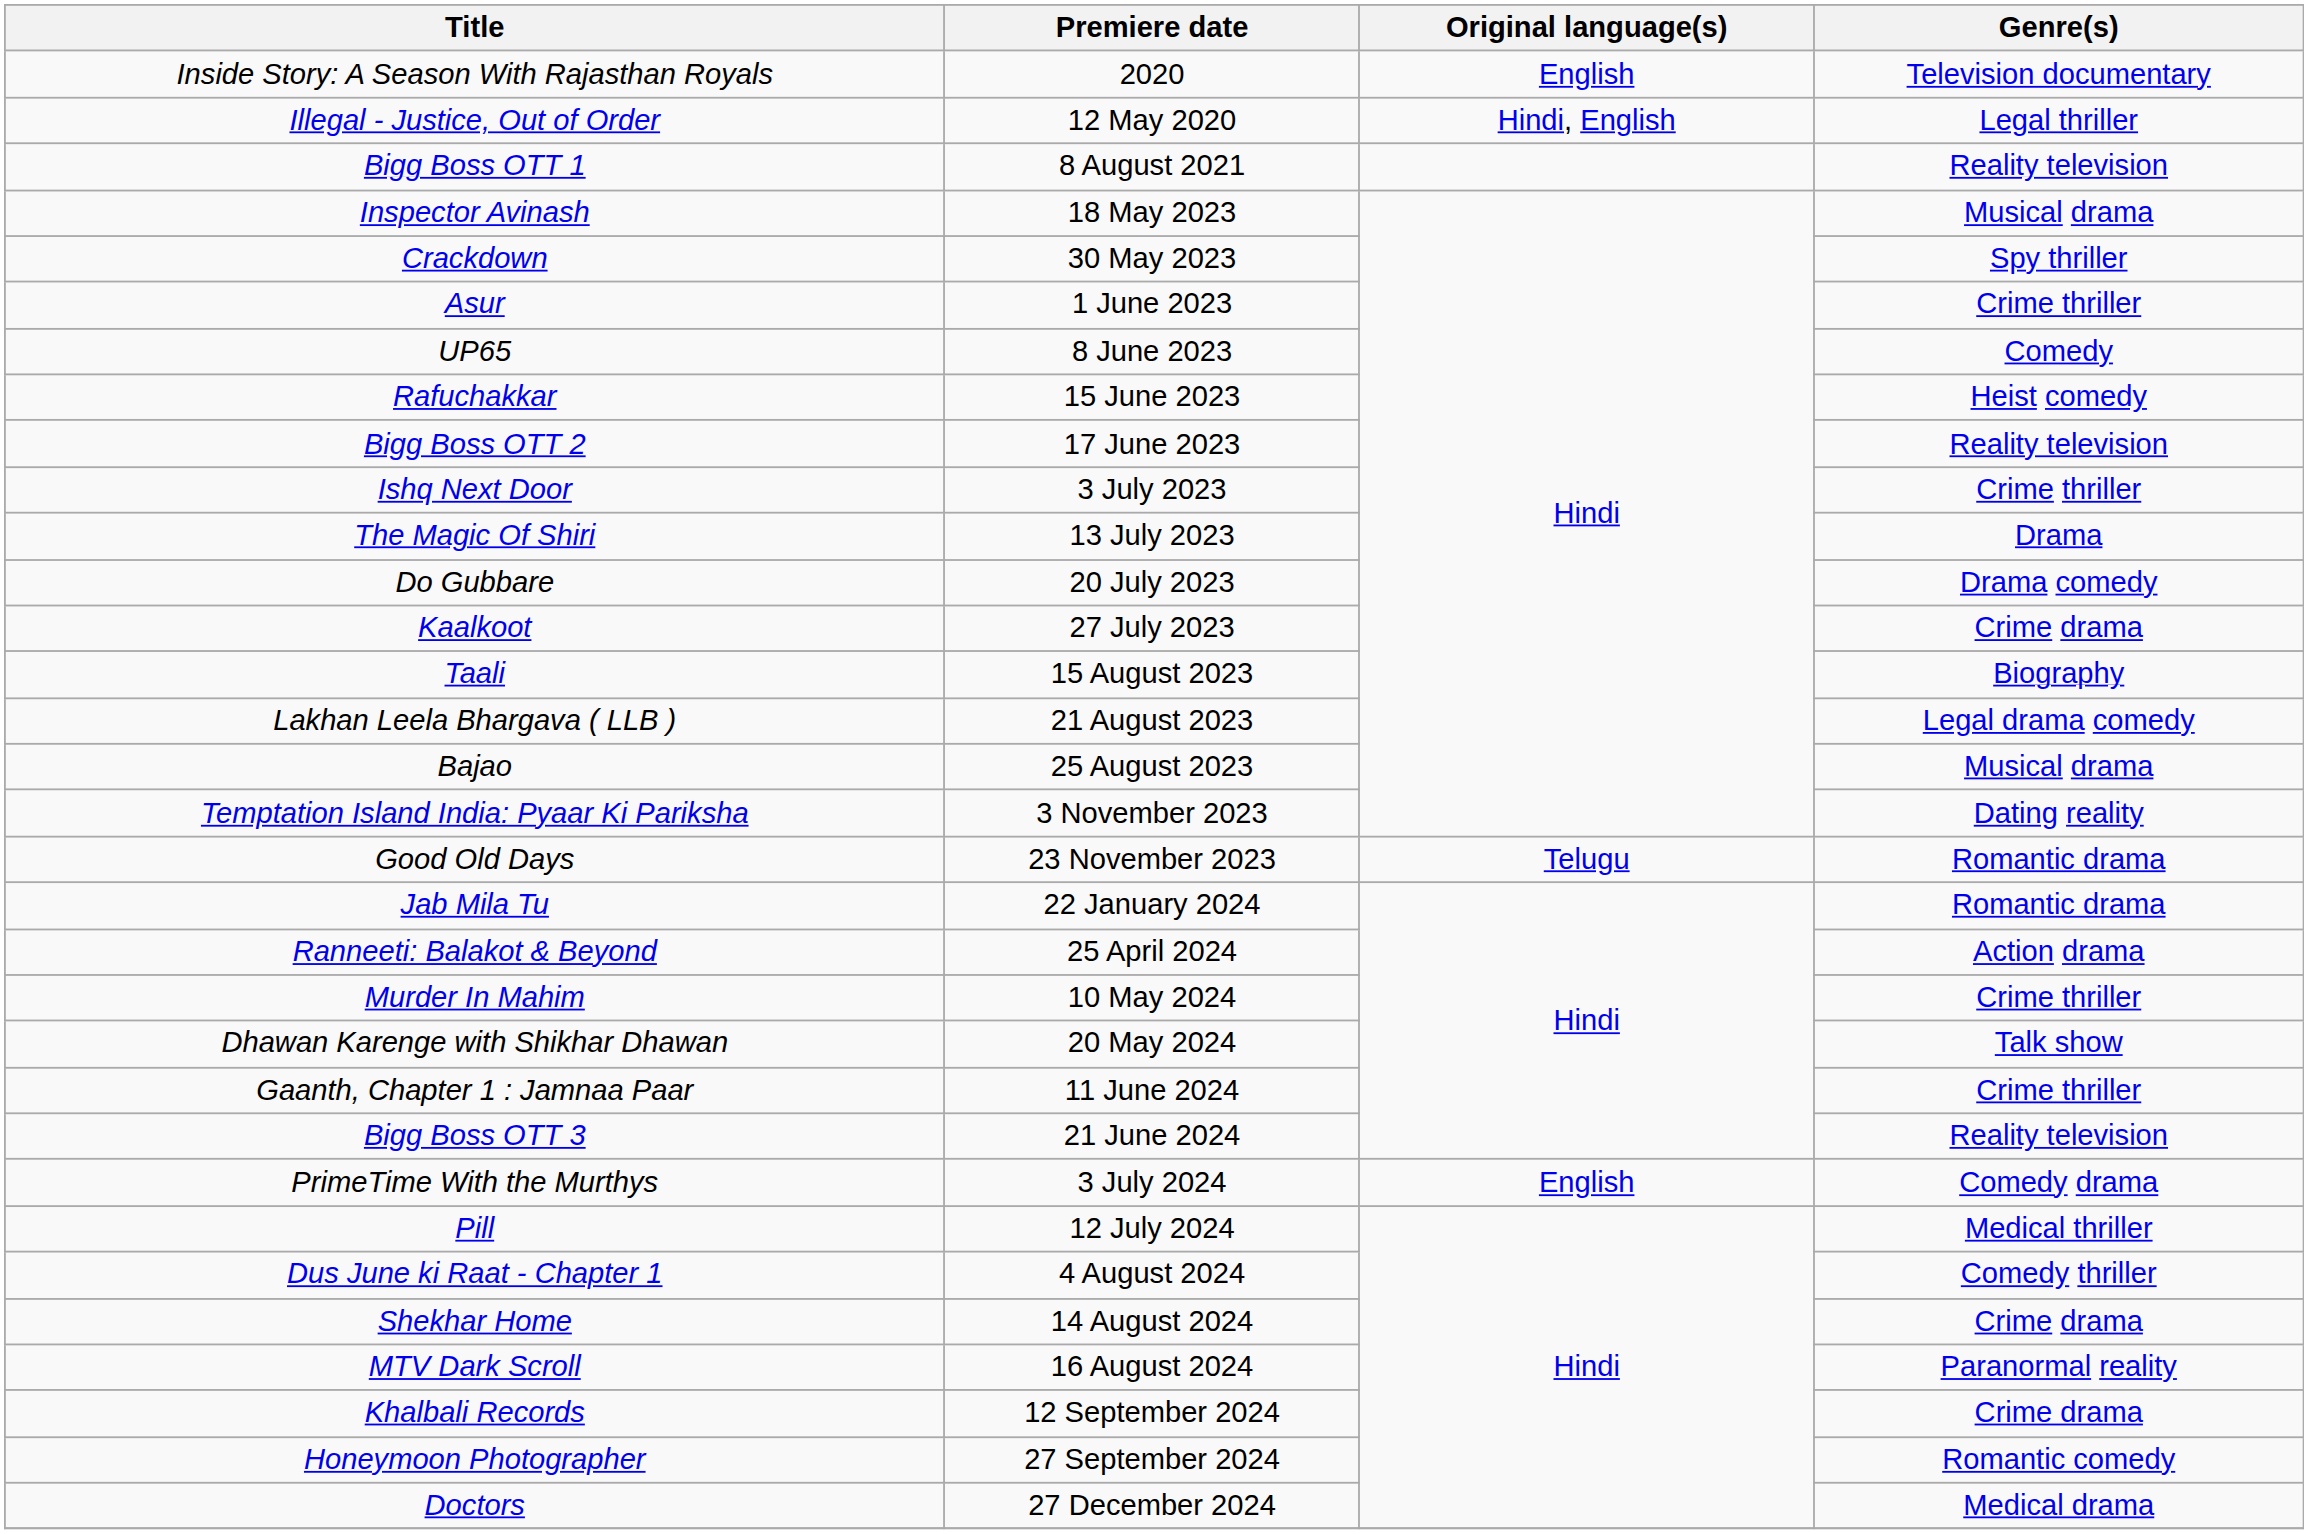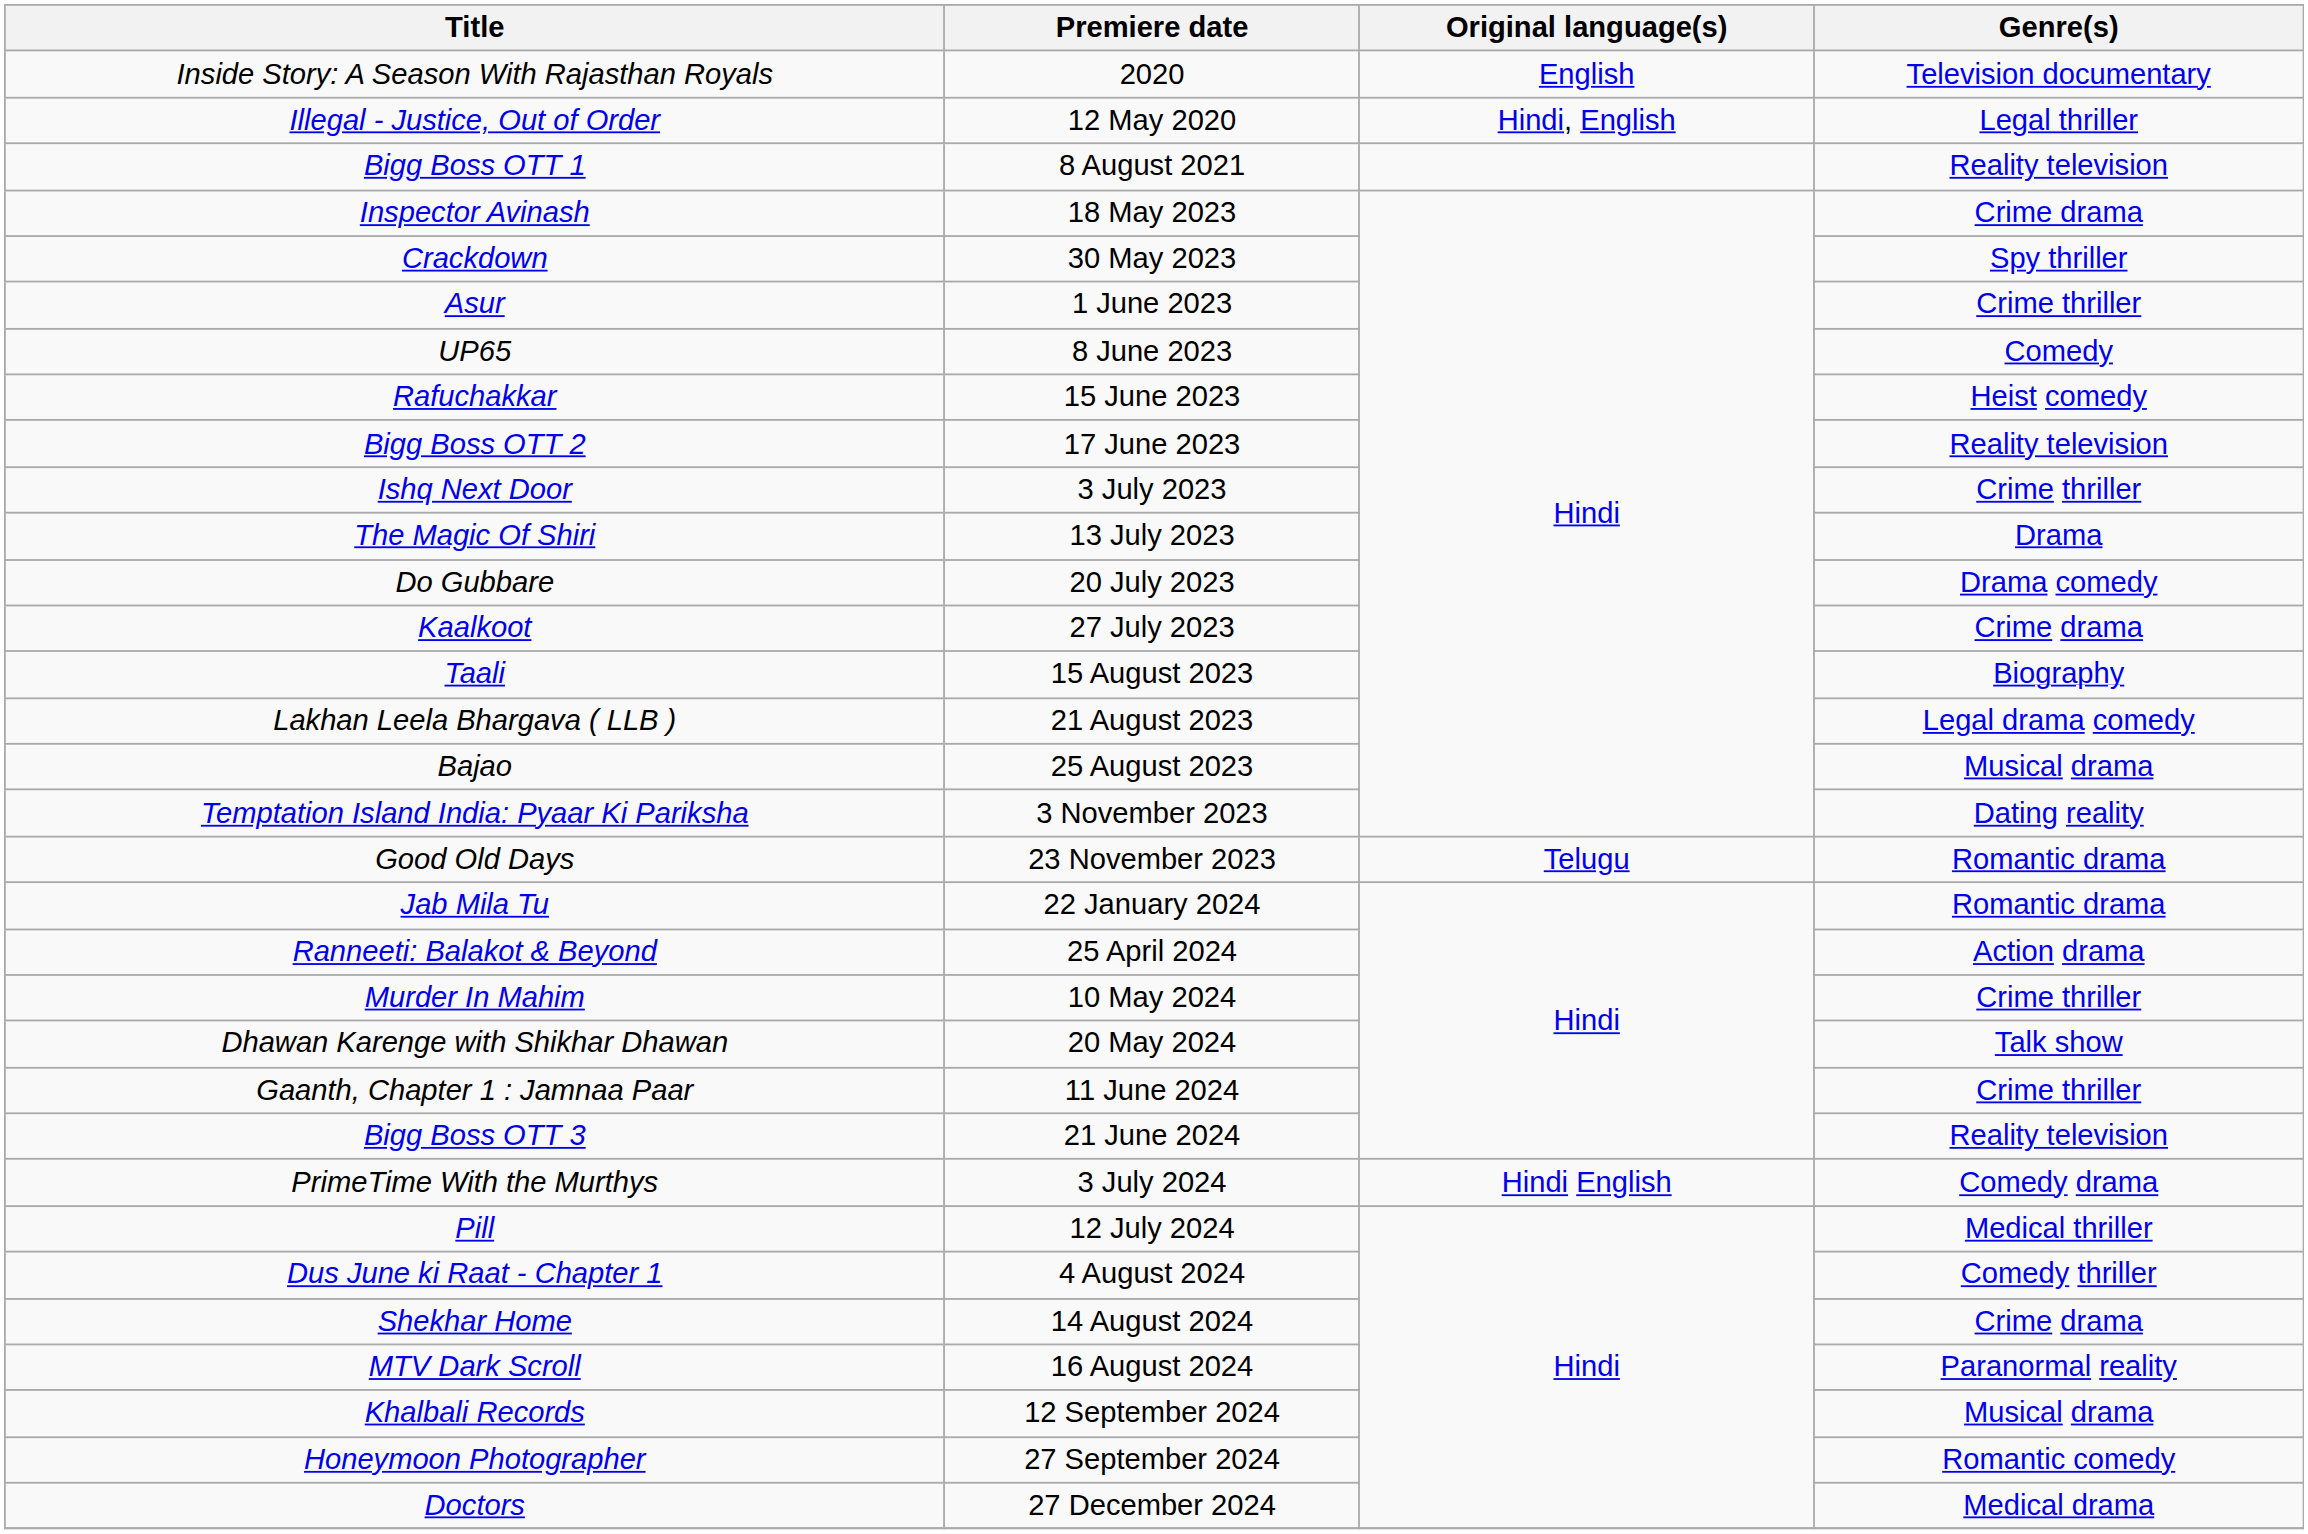(2059, 212) Musical drama -> (2059, 212) Crime drama
(1587, 1182) English -> (1587, 1182) Hindi English
(2059, 1413) Crime drama -> (2059, 1413) Musical drama
